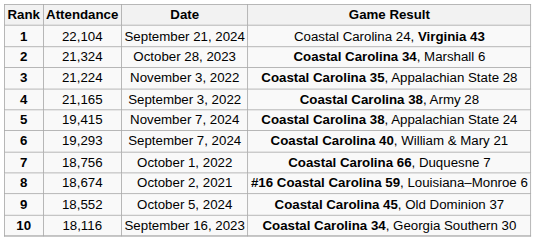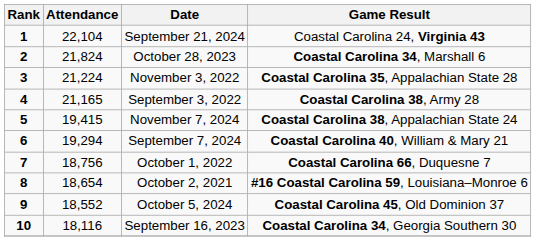(82, 57) 21,324 -> (82, 57) 21,824
(82, 141) 19,293 -> (82, 141) 19,294
(82, 183) 18,674 -> (82, 183) 18,654
